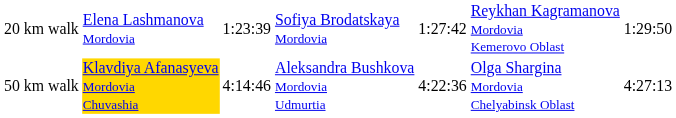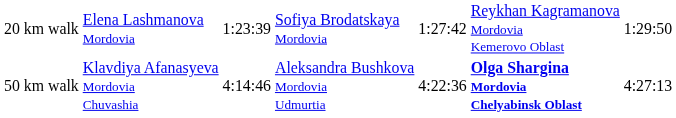(151, 86) gold background -> (151, 86) no background
(523, 86) normal -> (526, 86) bold
